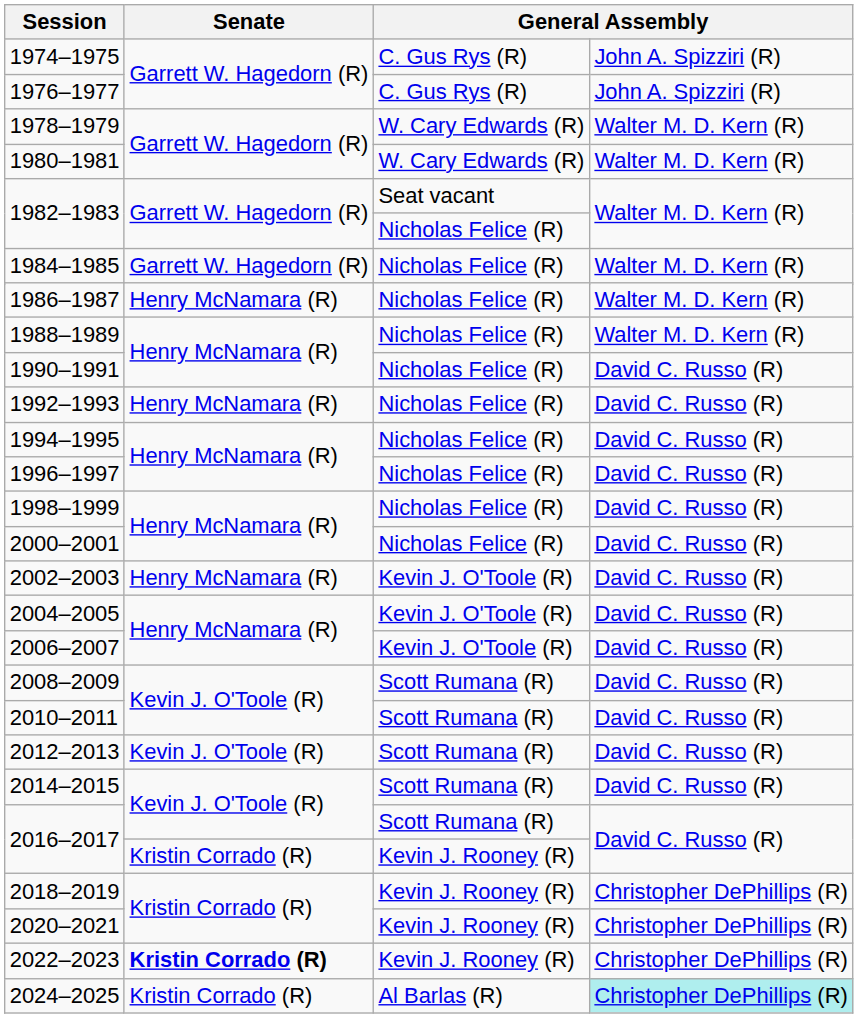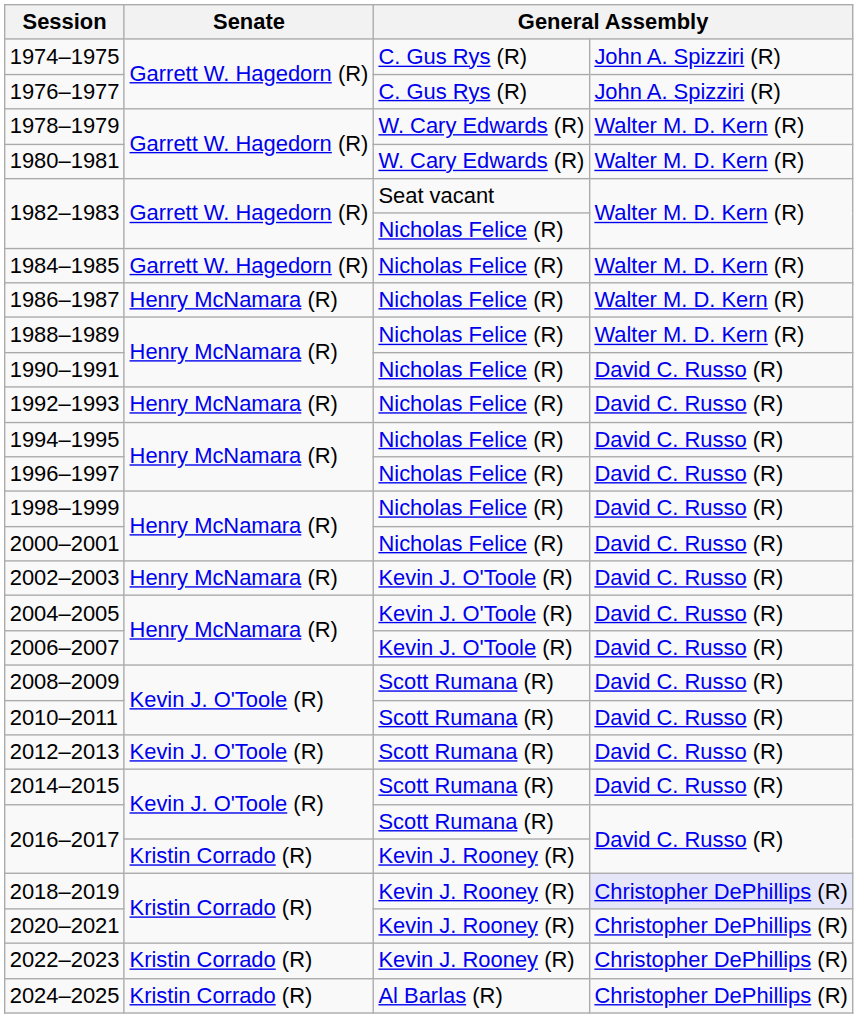(721, 890) no background -> (721, 890) lavender background
(228, 960) bold -> (221, 960) normal
(721, 995) paleturquoise background -> (721, 995) no background
